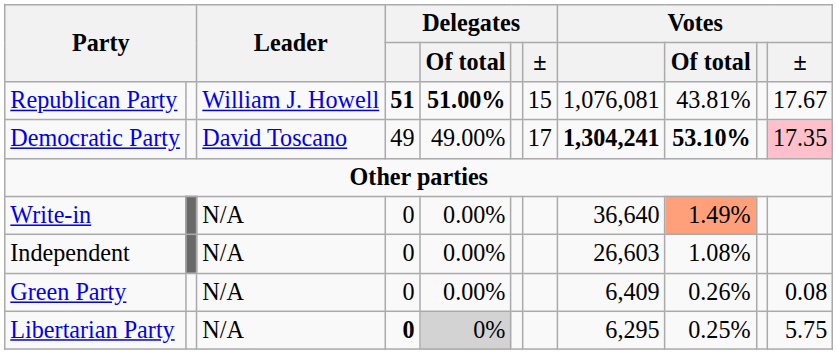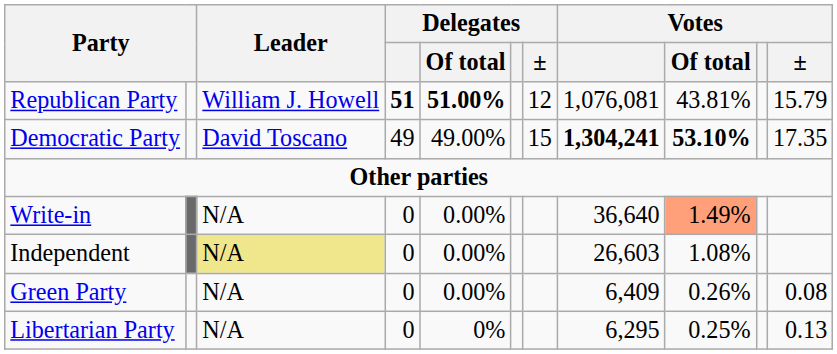(540, 100) 15 -> (540, 100) 12
(800, 100) 17.67 -> (800, 100) 15.79
(540, 138) 17 -> (540, 138) 15
(800, 138) pink background -> (800, 138) no background
(223, 253) no background -> (223, 253) khaki background
(408, 330) bold -> (408, 330) normal
(489, 330) lightgrey background -> (489, 330) no background
(806, 330) 5.75 -> (806, 330) 0.13
